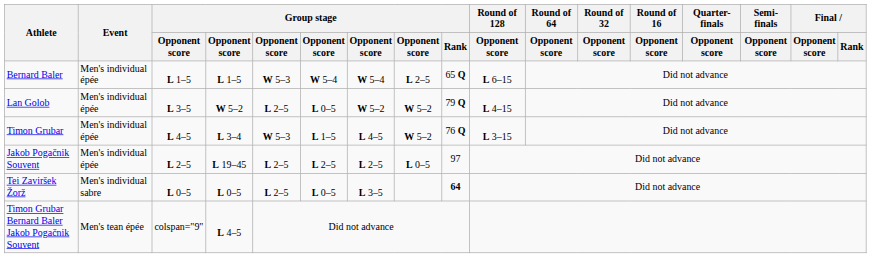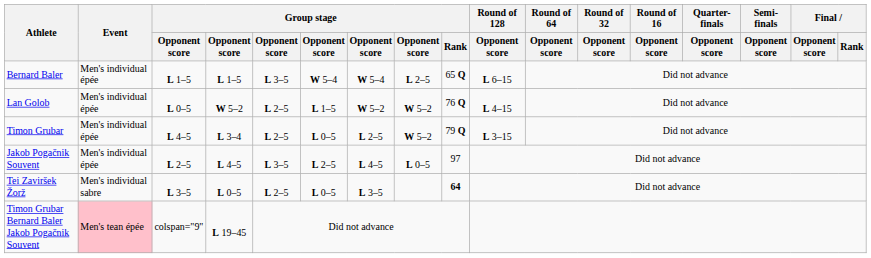(276, 81) W 5–3 -> (276, 81) L 3–5
(179, 109) L 3–5 -> (179, 109) L 0–5
(324, 109) L 0–5 -> (324, 109) L 1–5
(455, 103) 79 Q -> (455, 103) 76 Q
(276, 137) W 5–3 -> (276, 137) L 2–5
(324, 137) L 1–5 -> (324, 137) L 0–5
(371, 137) L 4–5 -> (371, 137) L 2–5
(455, 131) 76 Q -> (455, 131) 79 Q
(229, 165) L 19–45 -> (229, 165) L 4–5
(276, 165) L 2–5 -> (276, 165) L 3–5
(371, 165) L 2–5 -> (371, 165) L 4–5
(179, 193) L 0–5 -> (179, 193) L 3–5
(112, 227) no background -> (112, 227) pink background
(229, 233) L 4–5 -> (229, 233) L 19–45
